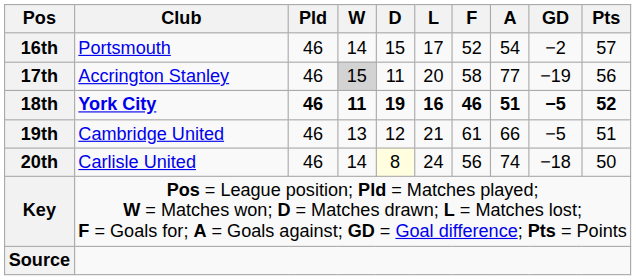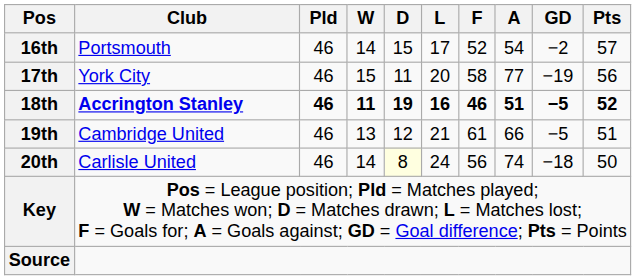(154, 76) Accrington Stanley -> (114, 76) York City
(357, 76) lightgrey background -> (366, 76) no background
(117, 104) York City -> (161, 104) Accrington Stanley
